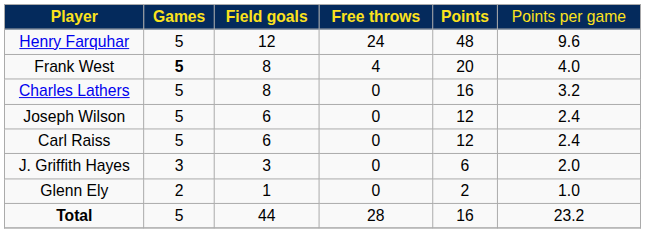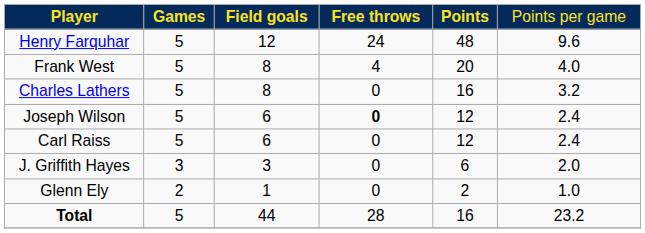(179, 66) bold -> (179, 66) normal
(376, 116) normal -> (376, 116) bold
